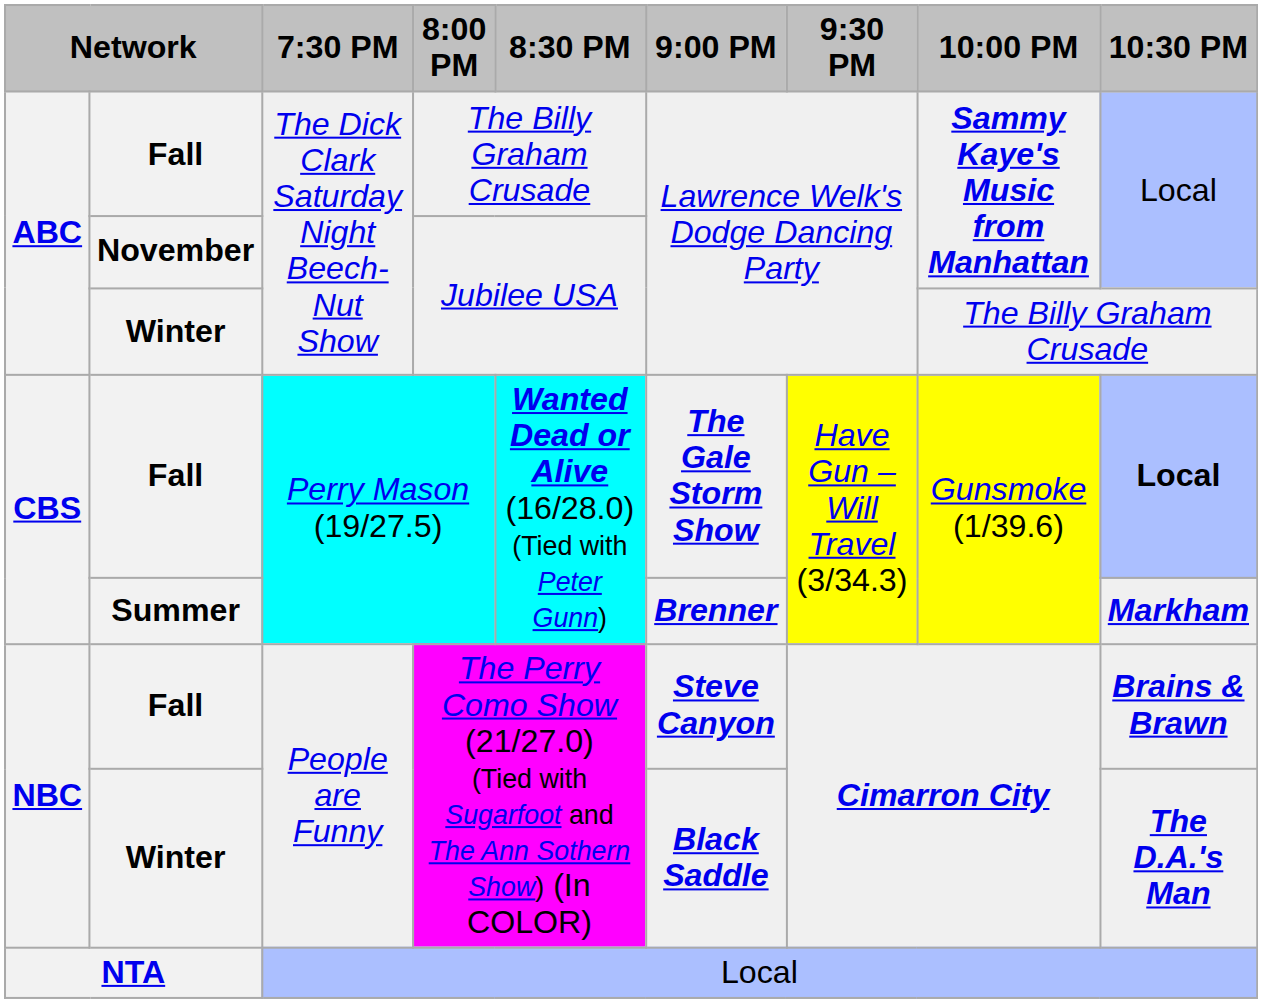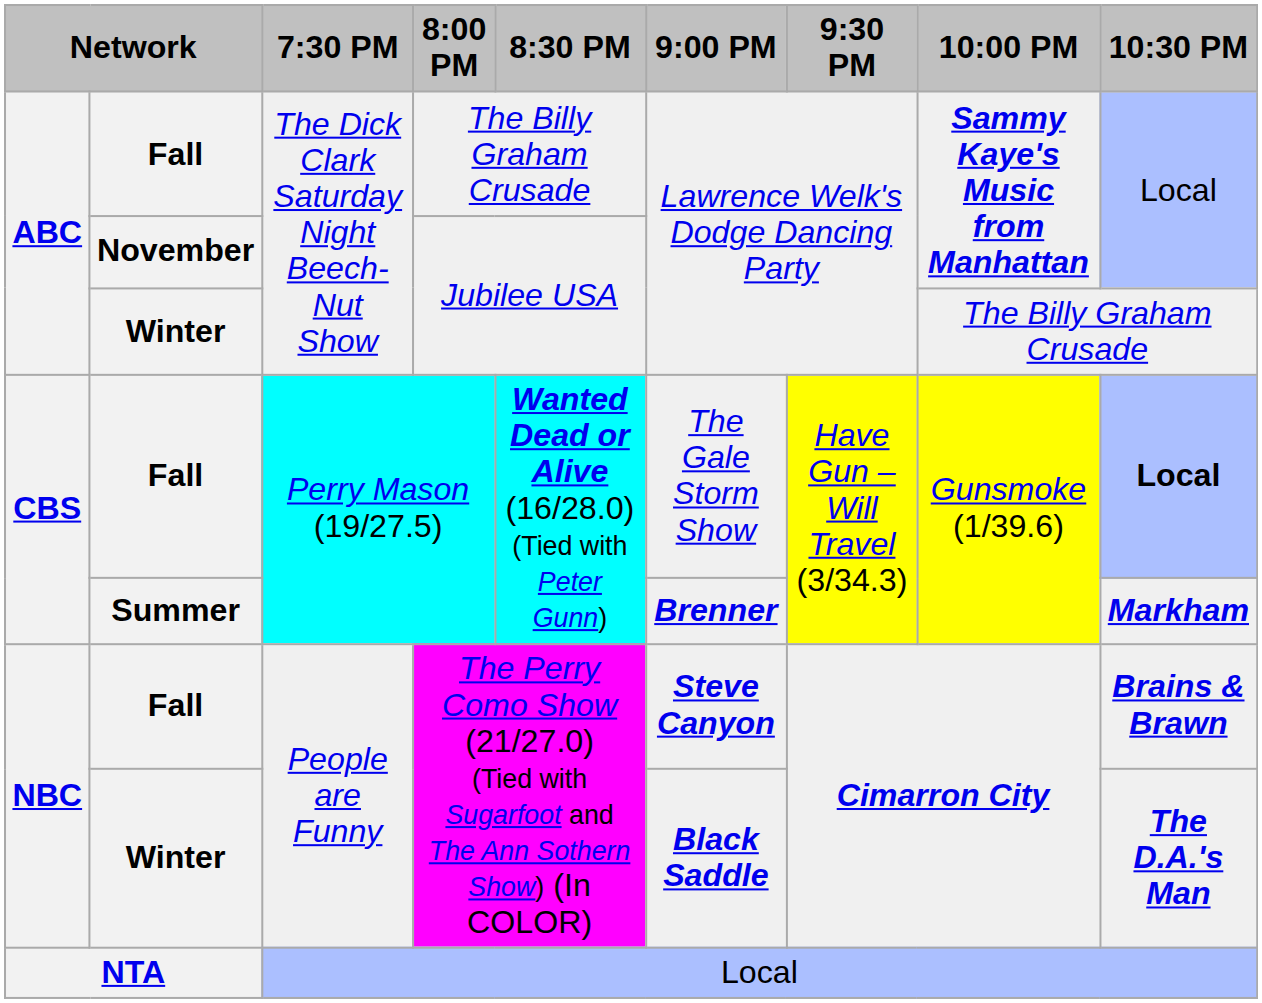(716, 476) bold -> (716, 476) normal
